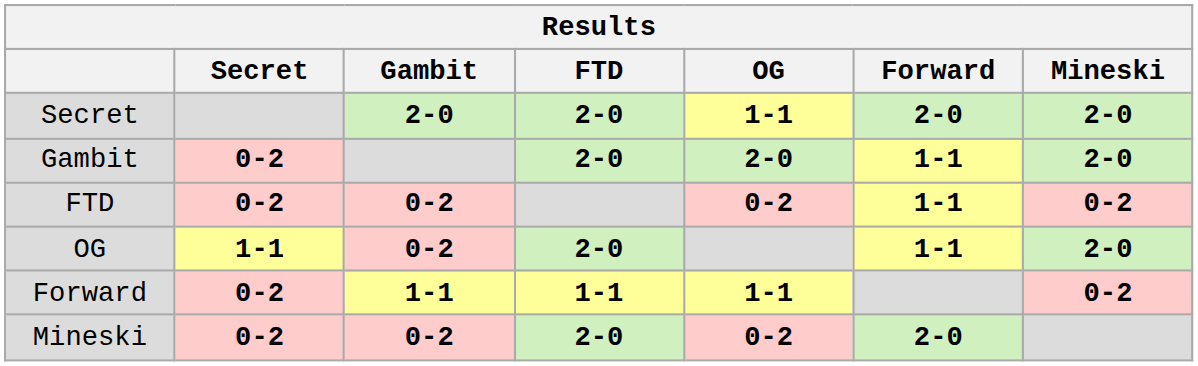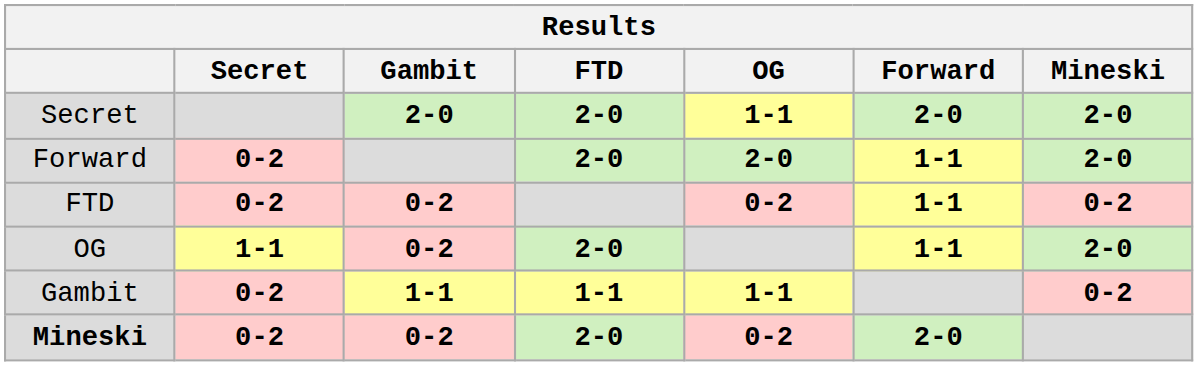(90, 160) Gambit -> (90, 160) Forward
(90, 293) Forward -> (90, 293) Gambit
(90, 337) normal -> (90, 337) bold
